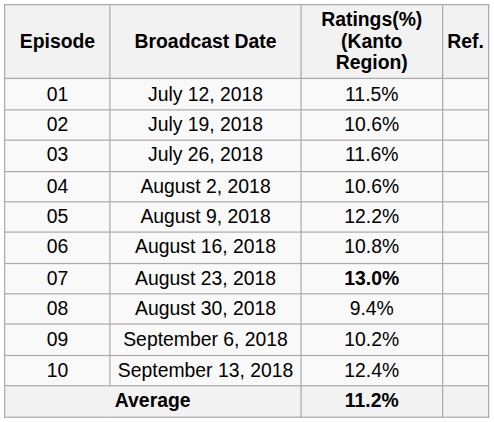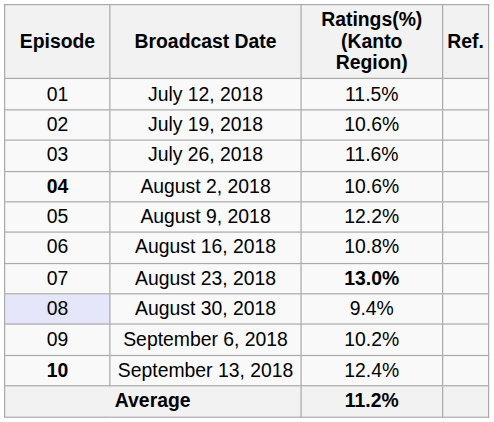(57, 186) normal -> (57, 186) bold
(57, 309) no background -> (57, 309) lavender background
(57, 370) normal -> (57, 370) bold
